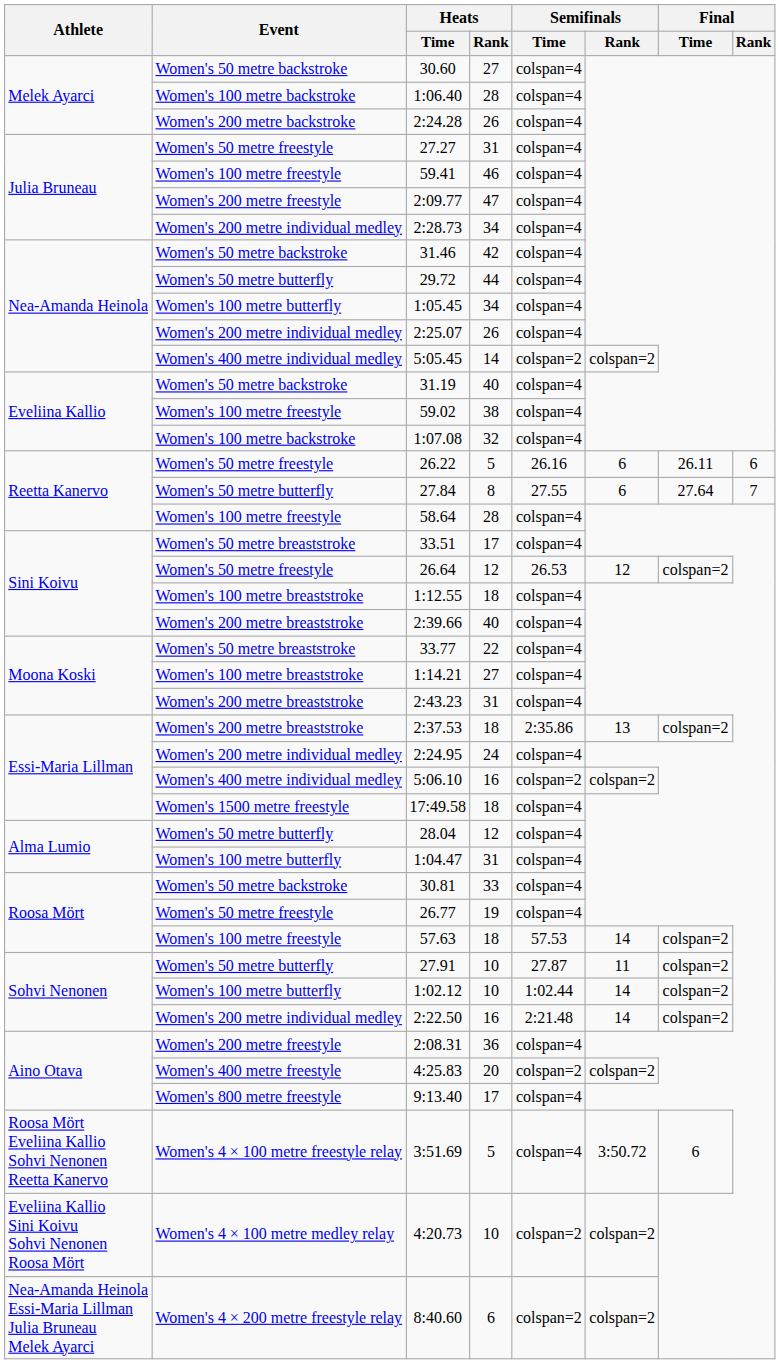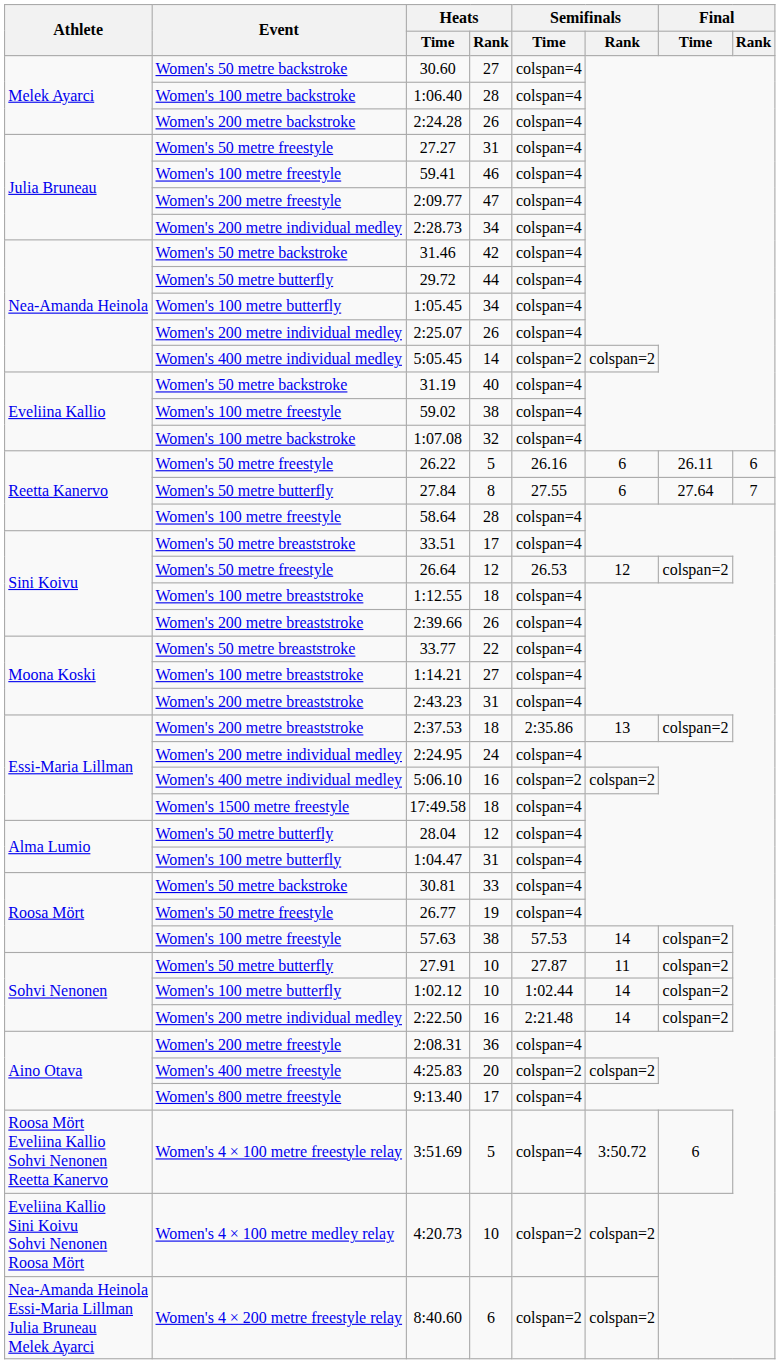(491, 622) 40 -> (491, 622) 26
(491, 939) 18 -> (491, 939) 38
